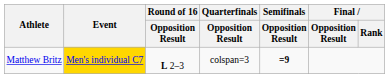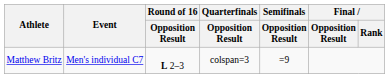(105, 60) gold background -> (105, 60) no background
(284, 60) bold -> (284, 60) normal
